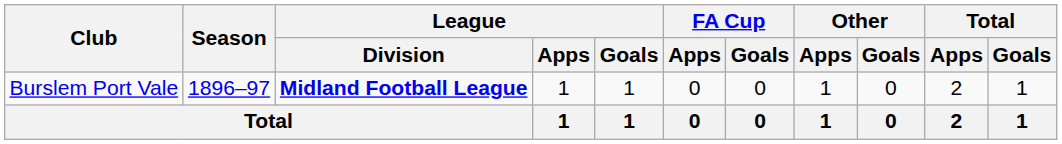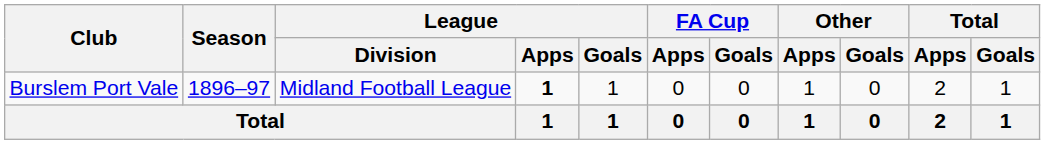(404, 88) bold -> (396, 88) normal
(564, 88) normal -> (547, 88) bold
